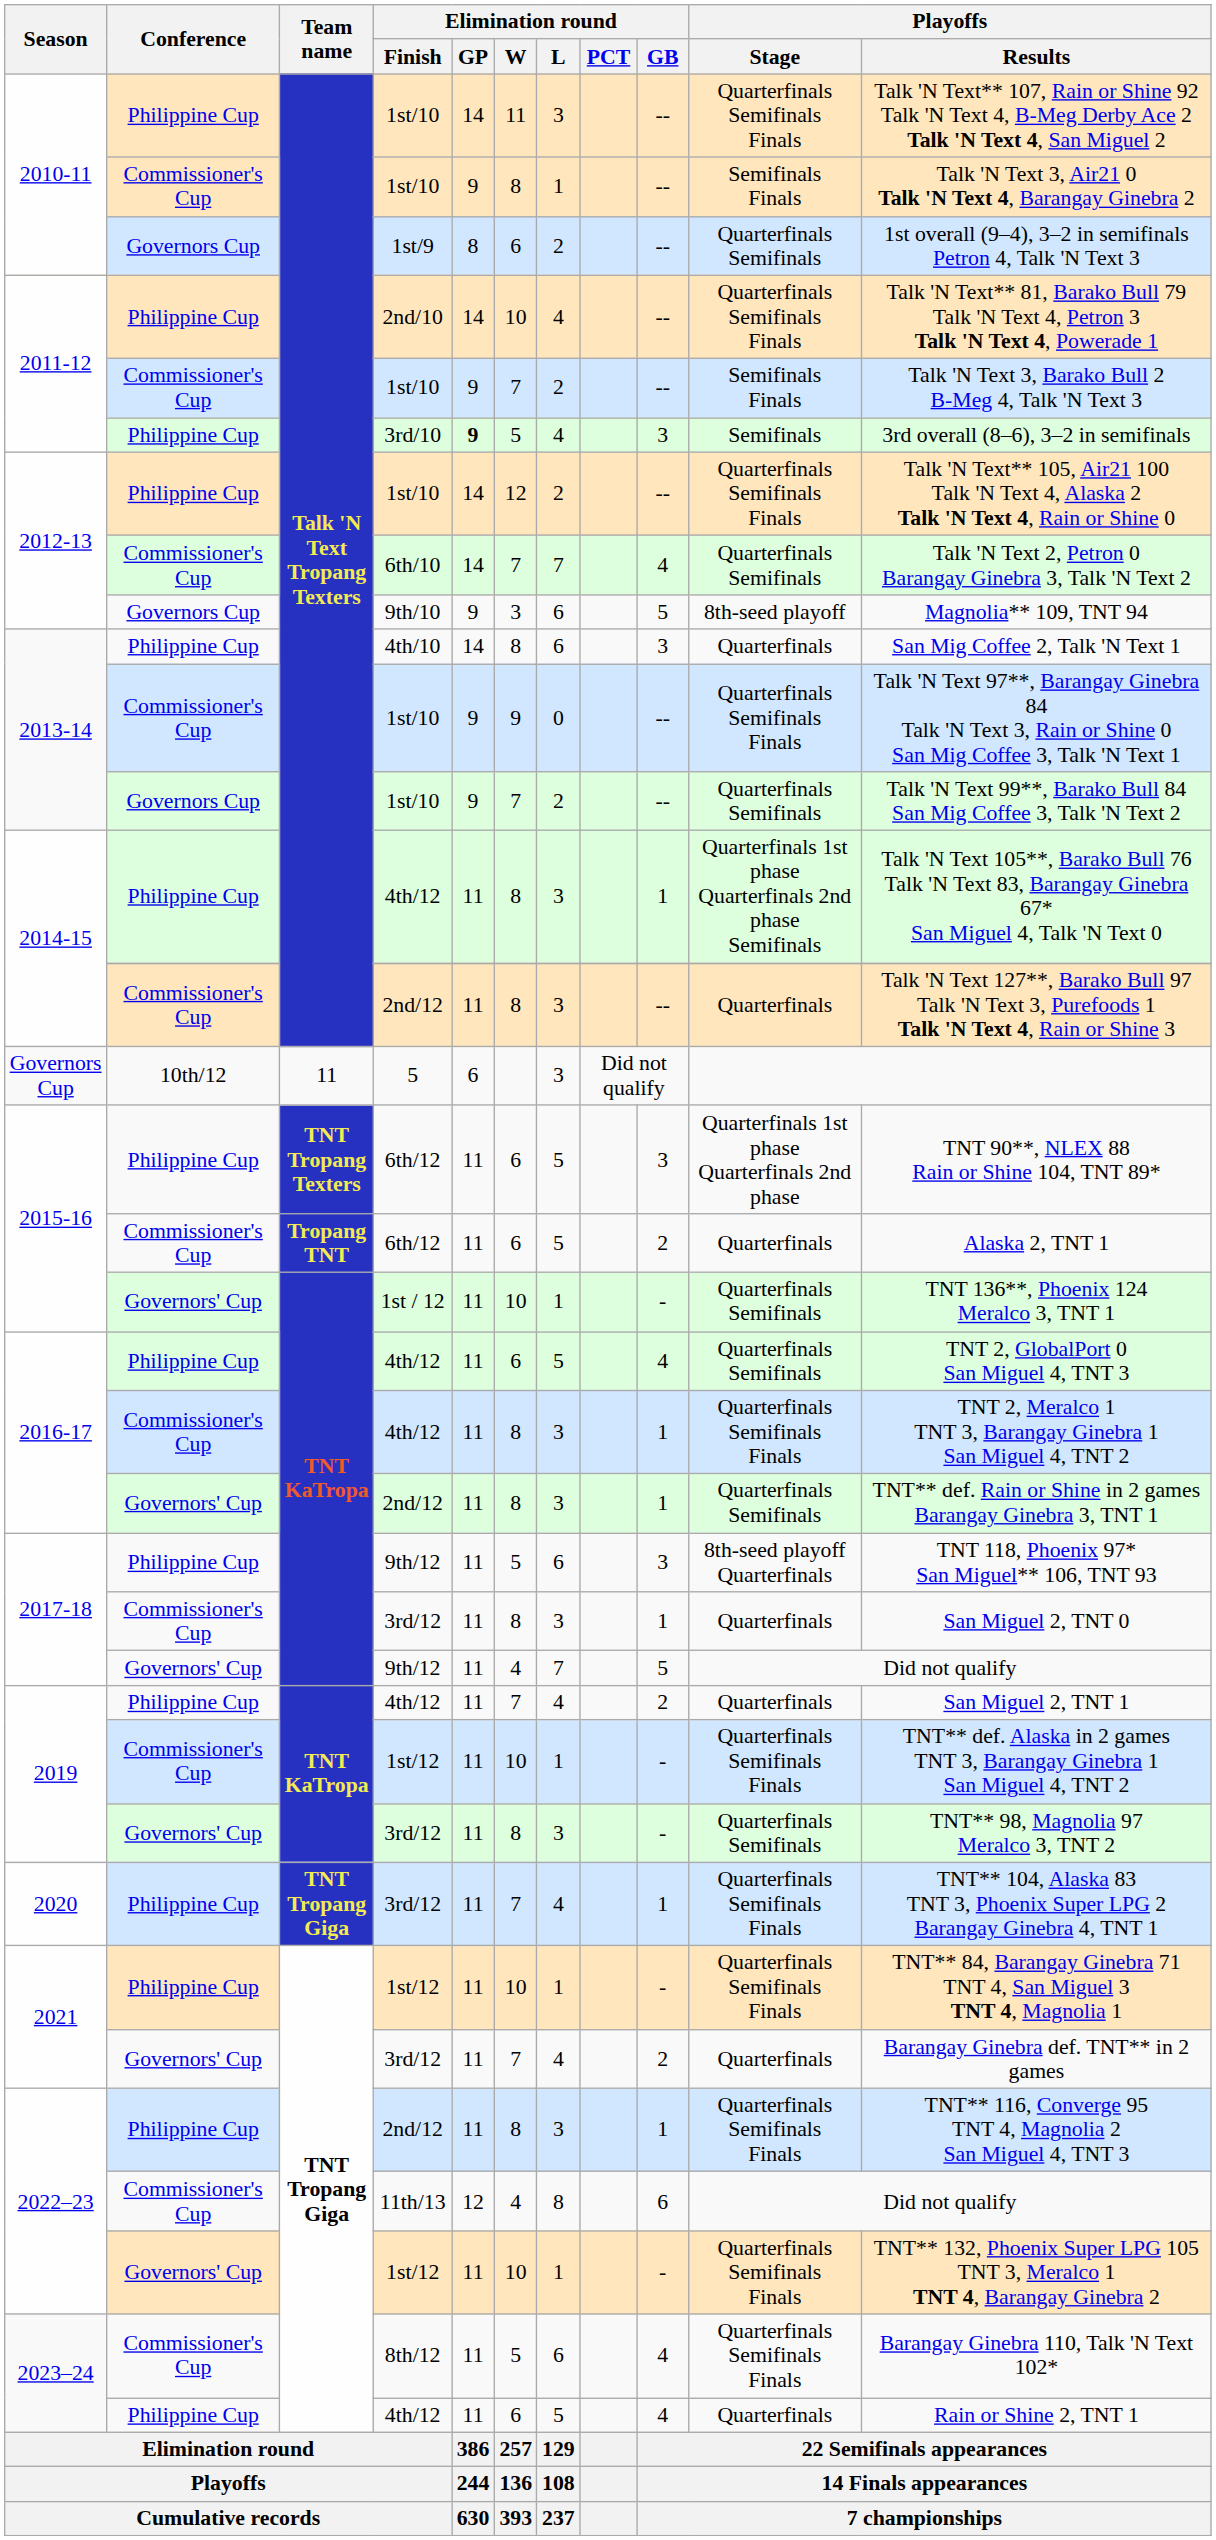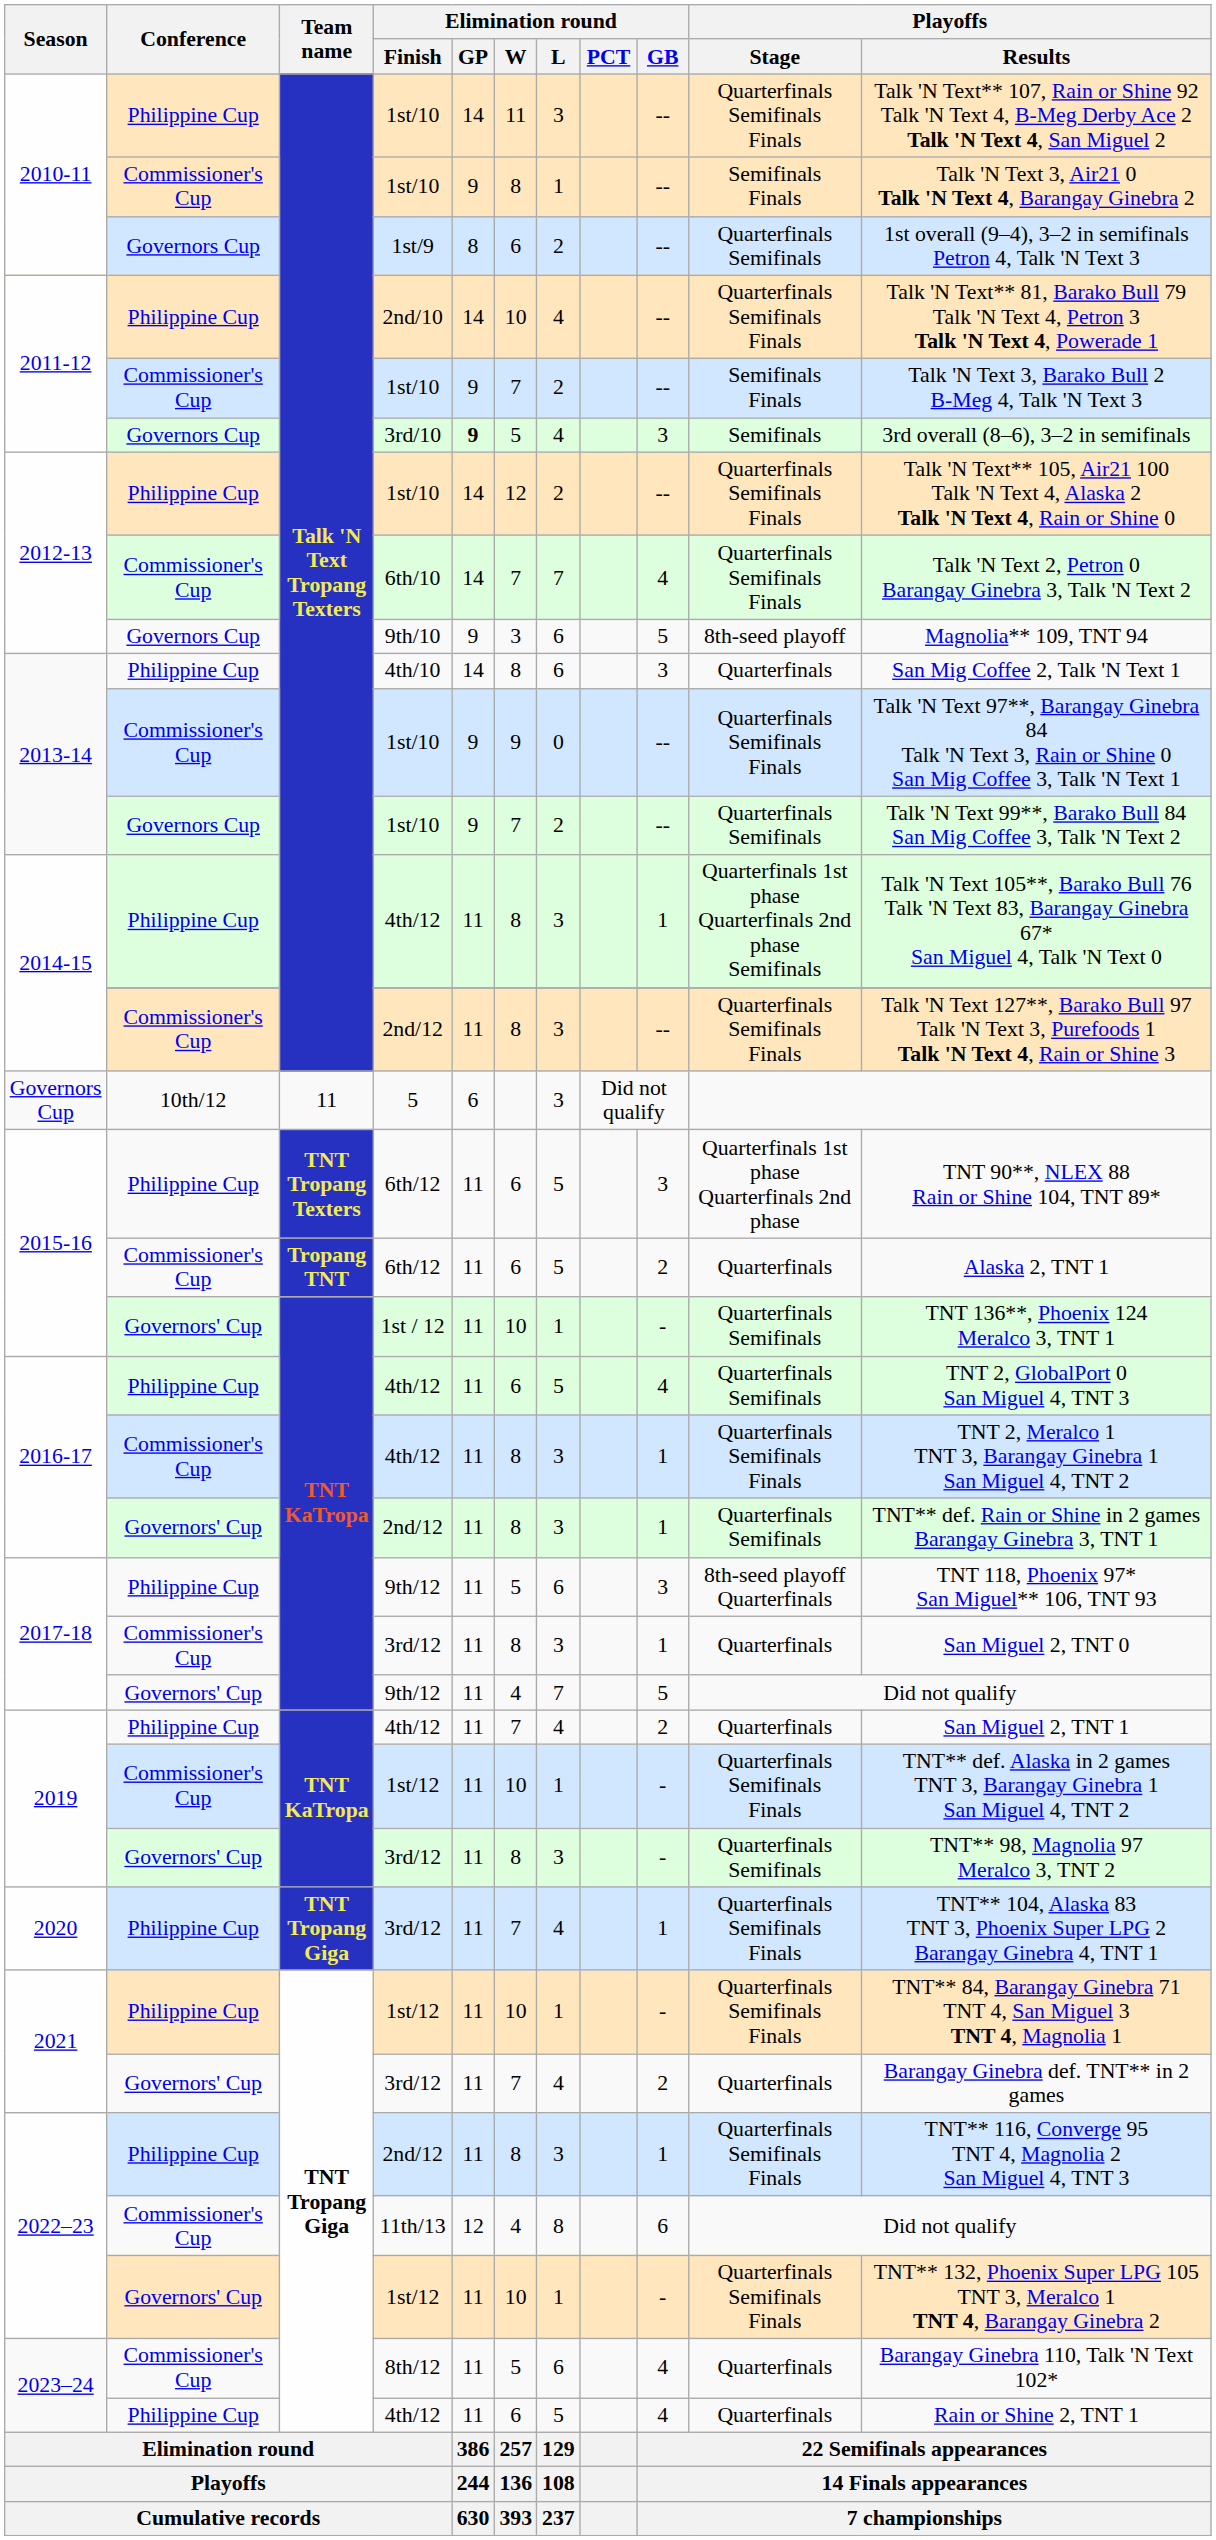(193, 434) Philippine Cup -> (193, 434) Governors Cup
(775, 564) Quarterfinals Semifinals -> (775, 577) Quarterfinals Semifinals Finals
(775, 1004) Quarterfinals -> (775, 1029) Quarterfinals Semifinals Finals
(775, 2355) Quarterfinals Semifinals Finals -> (775, 2367) Quarterfinals
